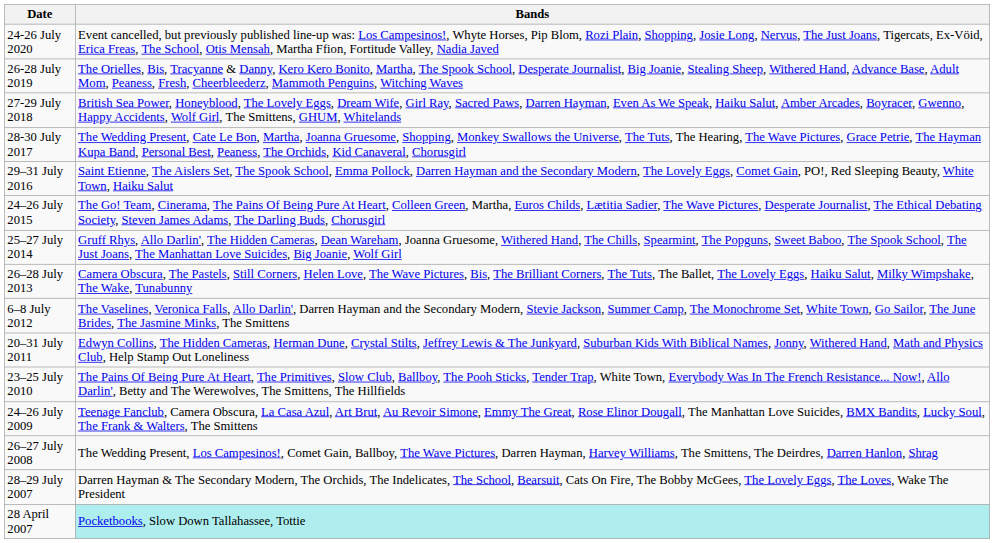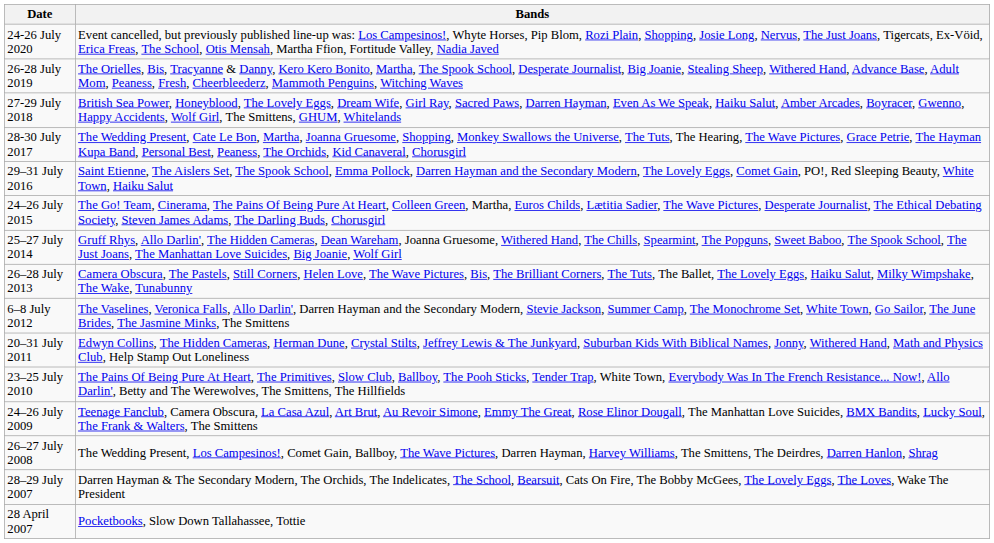(192, 521) paleturquoise background -> (192, 521) no background
